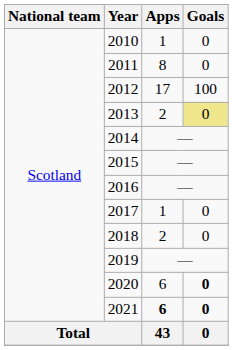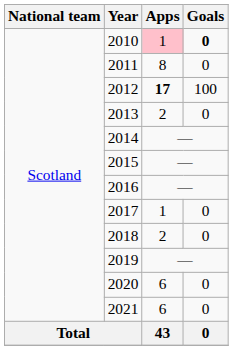(163, 41) no background -> (163, 41) pink background
(205, 41) normal -> (205, 41) bold
(163, 89) normal -> (163, 89) bold
(205, 114) khaki background -> (205, 114) no background
(205, 284) bold -> (205, 284) normal
(163, 308) bold -> (163, 308) normal
(205, 308) bold -> (205, 308) normal
